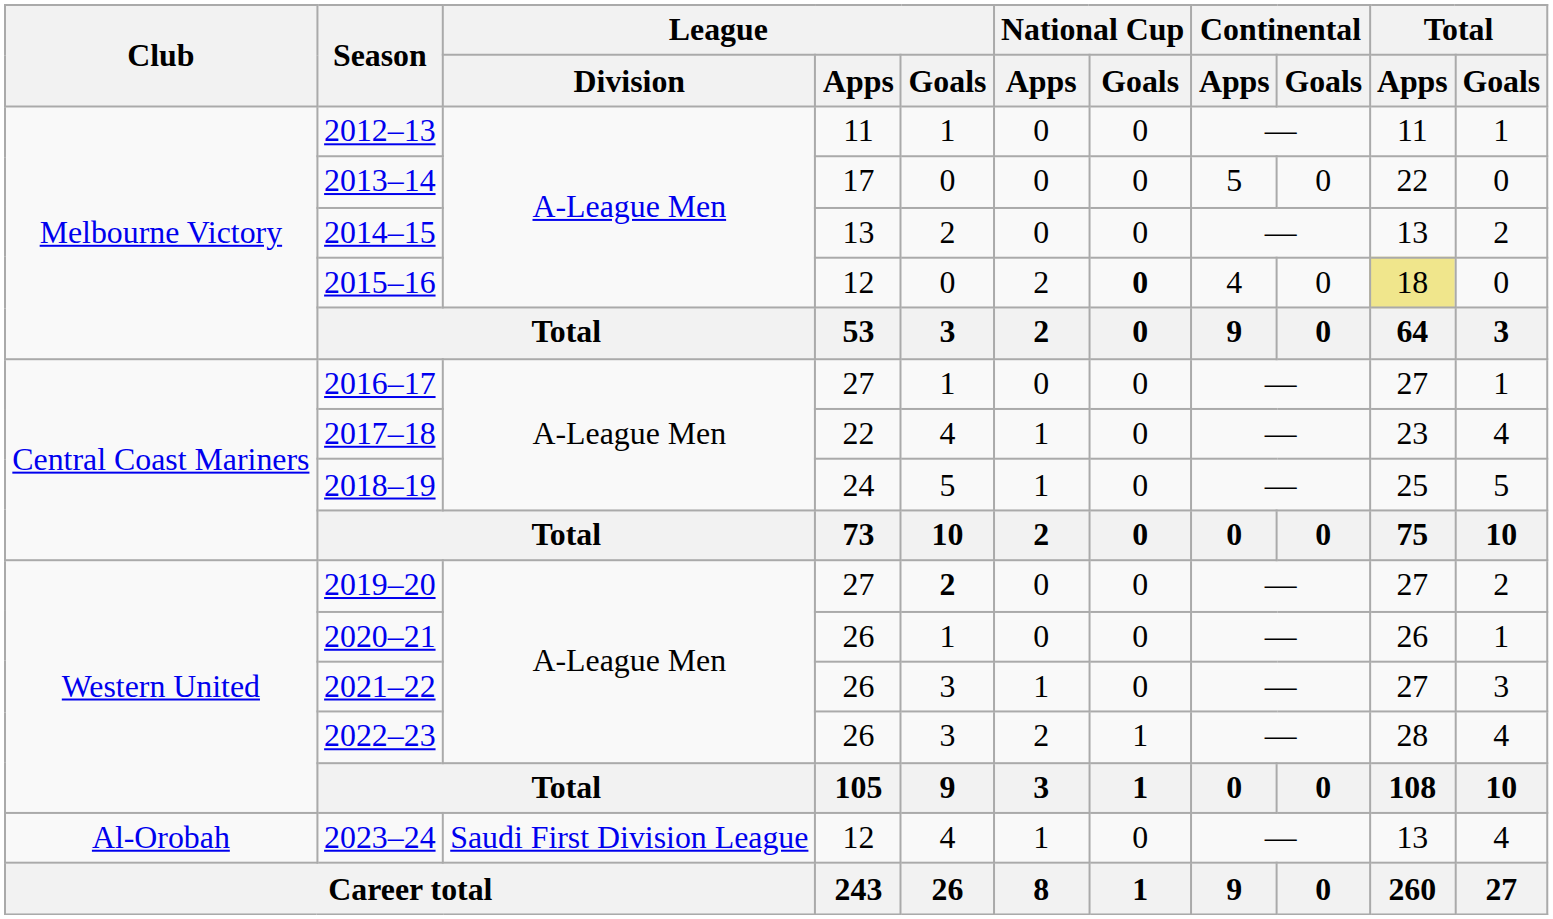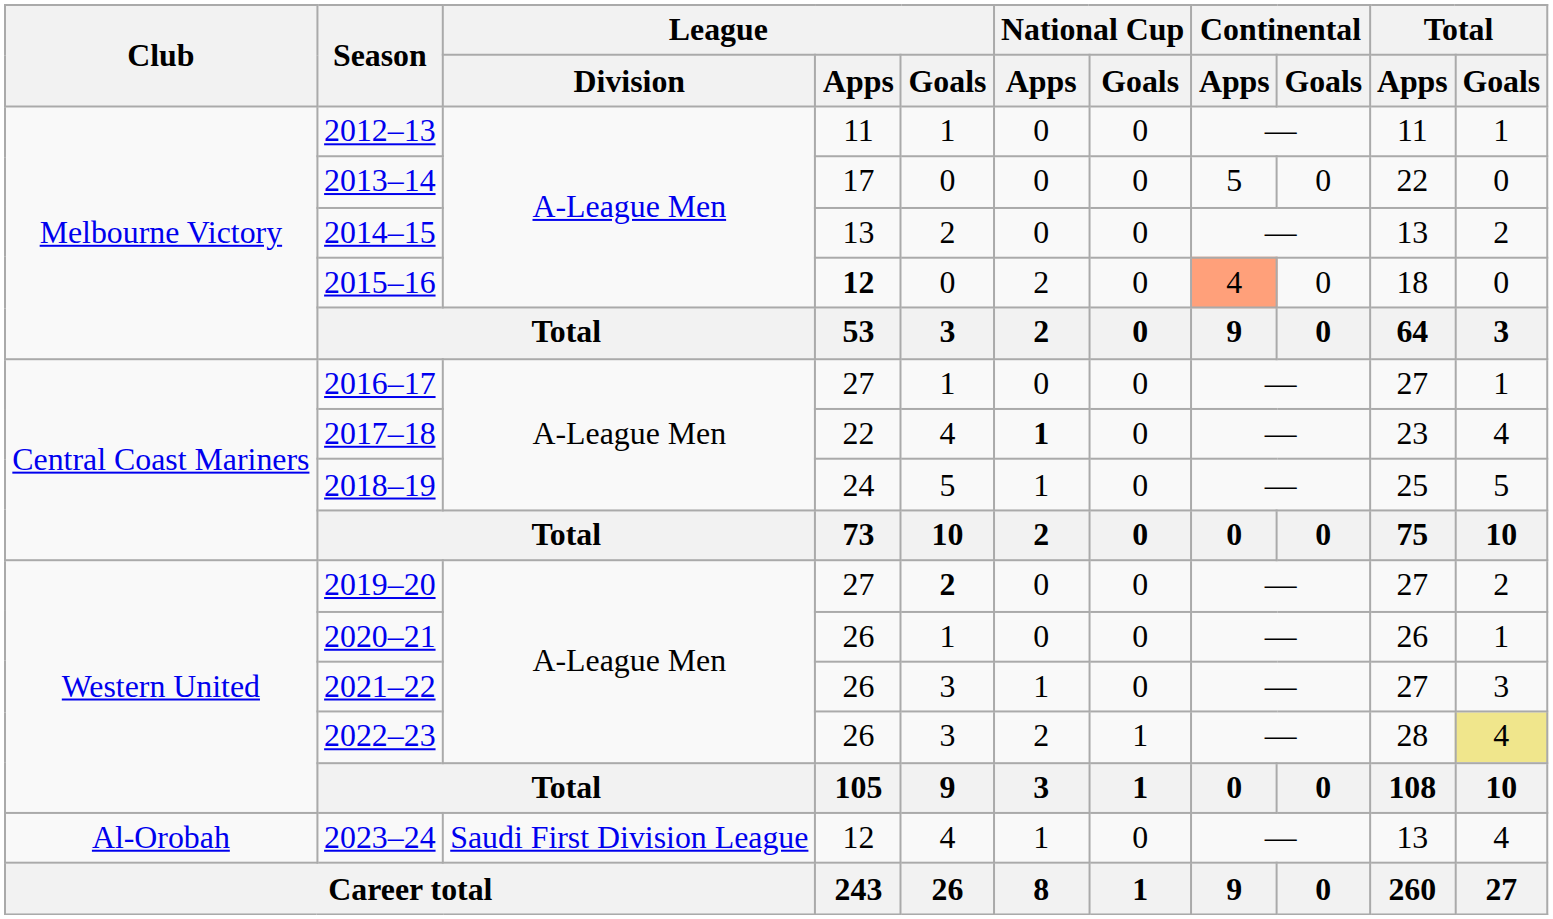(858, 282) normal -> (858, 282) bold
(1140, 282) bold -> (1140, 282) normal
(1234, 282) no background -> (1234, 282) lightsalmon background
(1412, 282) khaki background -> (1412, 282) no background
(1041, 433) normal -> (1041, 433) bold
(1501, 736) no background -> (1501, 736) khaki background
